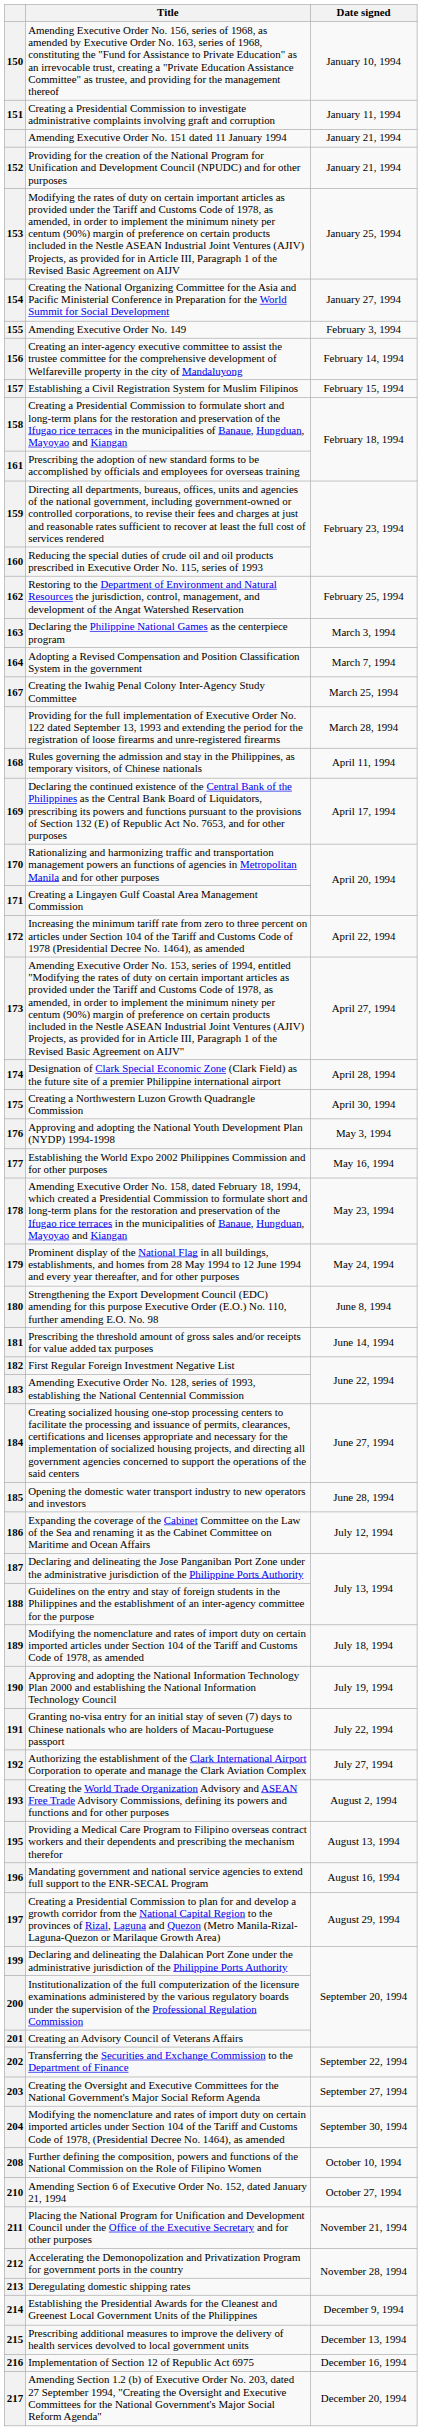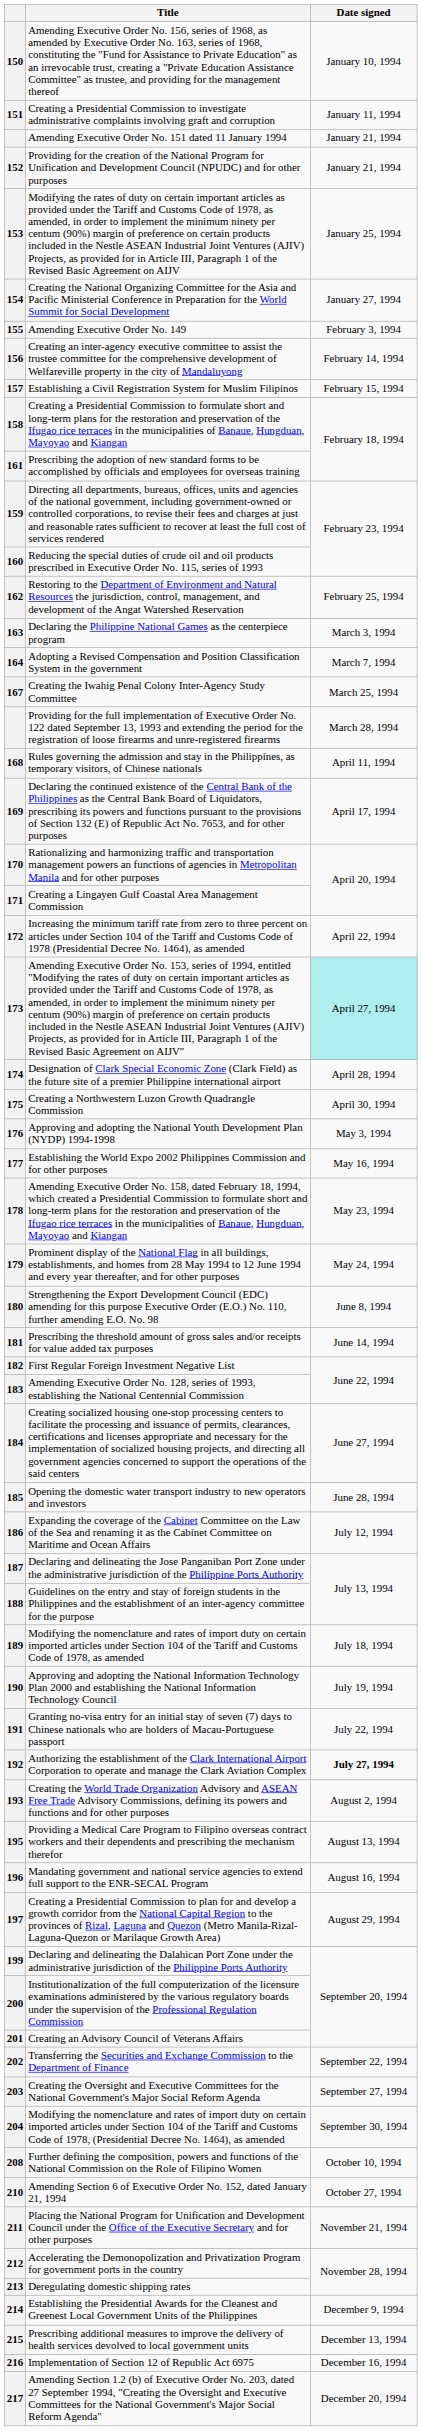(364, 1008) no background -> (364, 1008) paleturquoise background
(364, 1764) normal -> (364, 1764) bold
